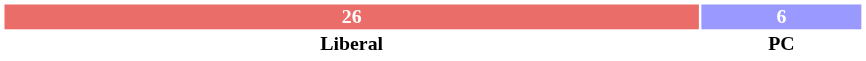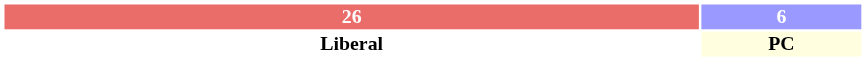(781, 44) no background -> (781, 44) lightyellow background
